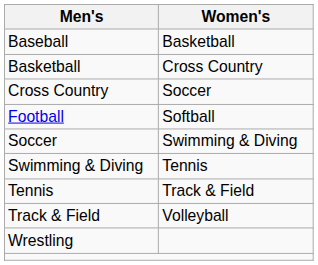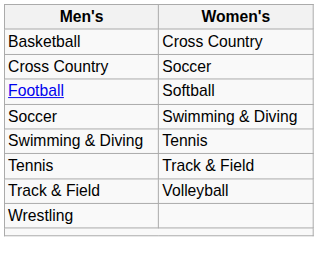- row: (38, 41)
